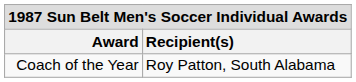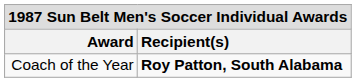(240, 66) normal -> (242, 66) bold
